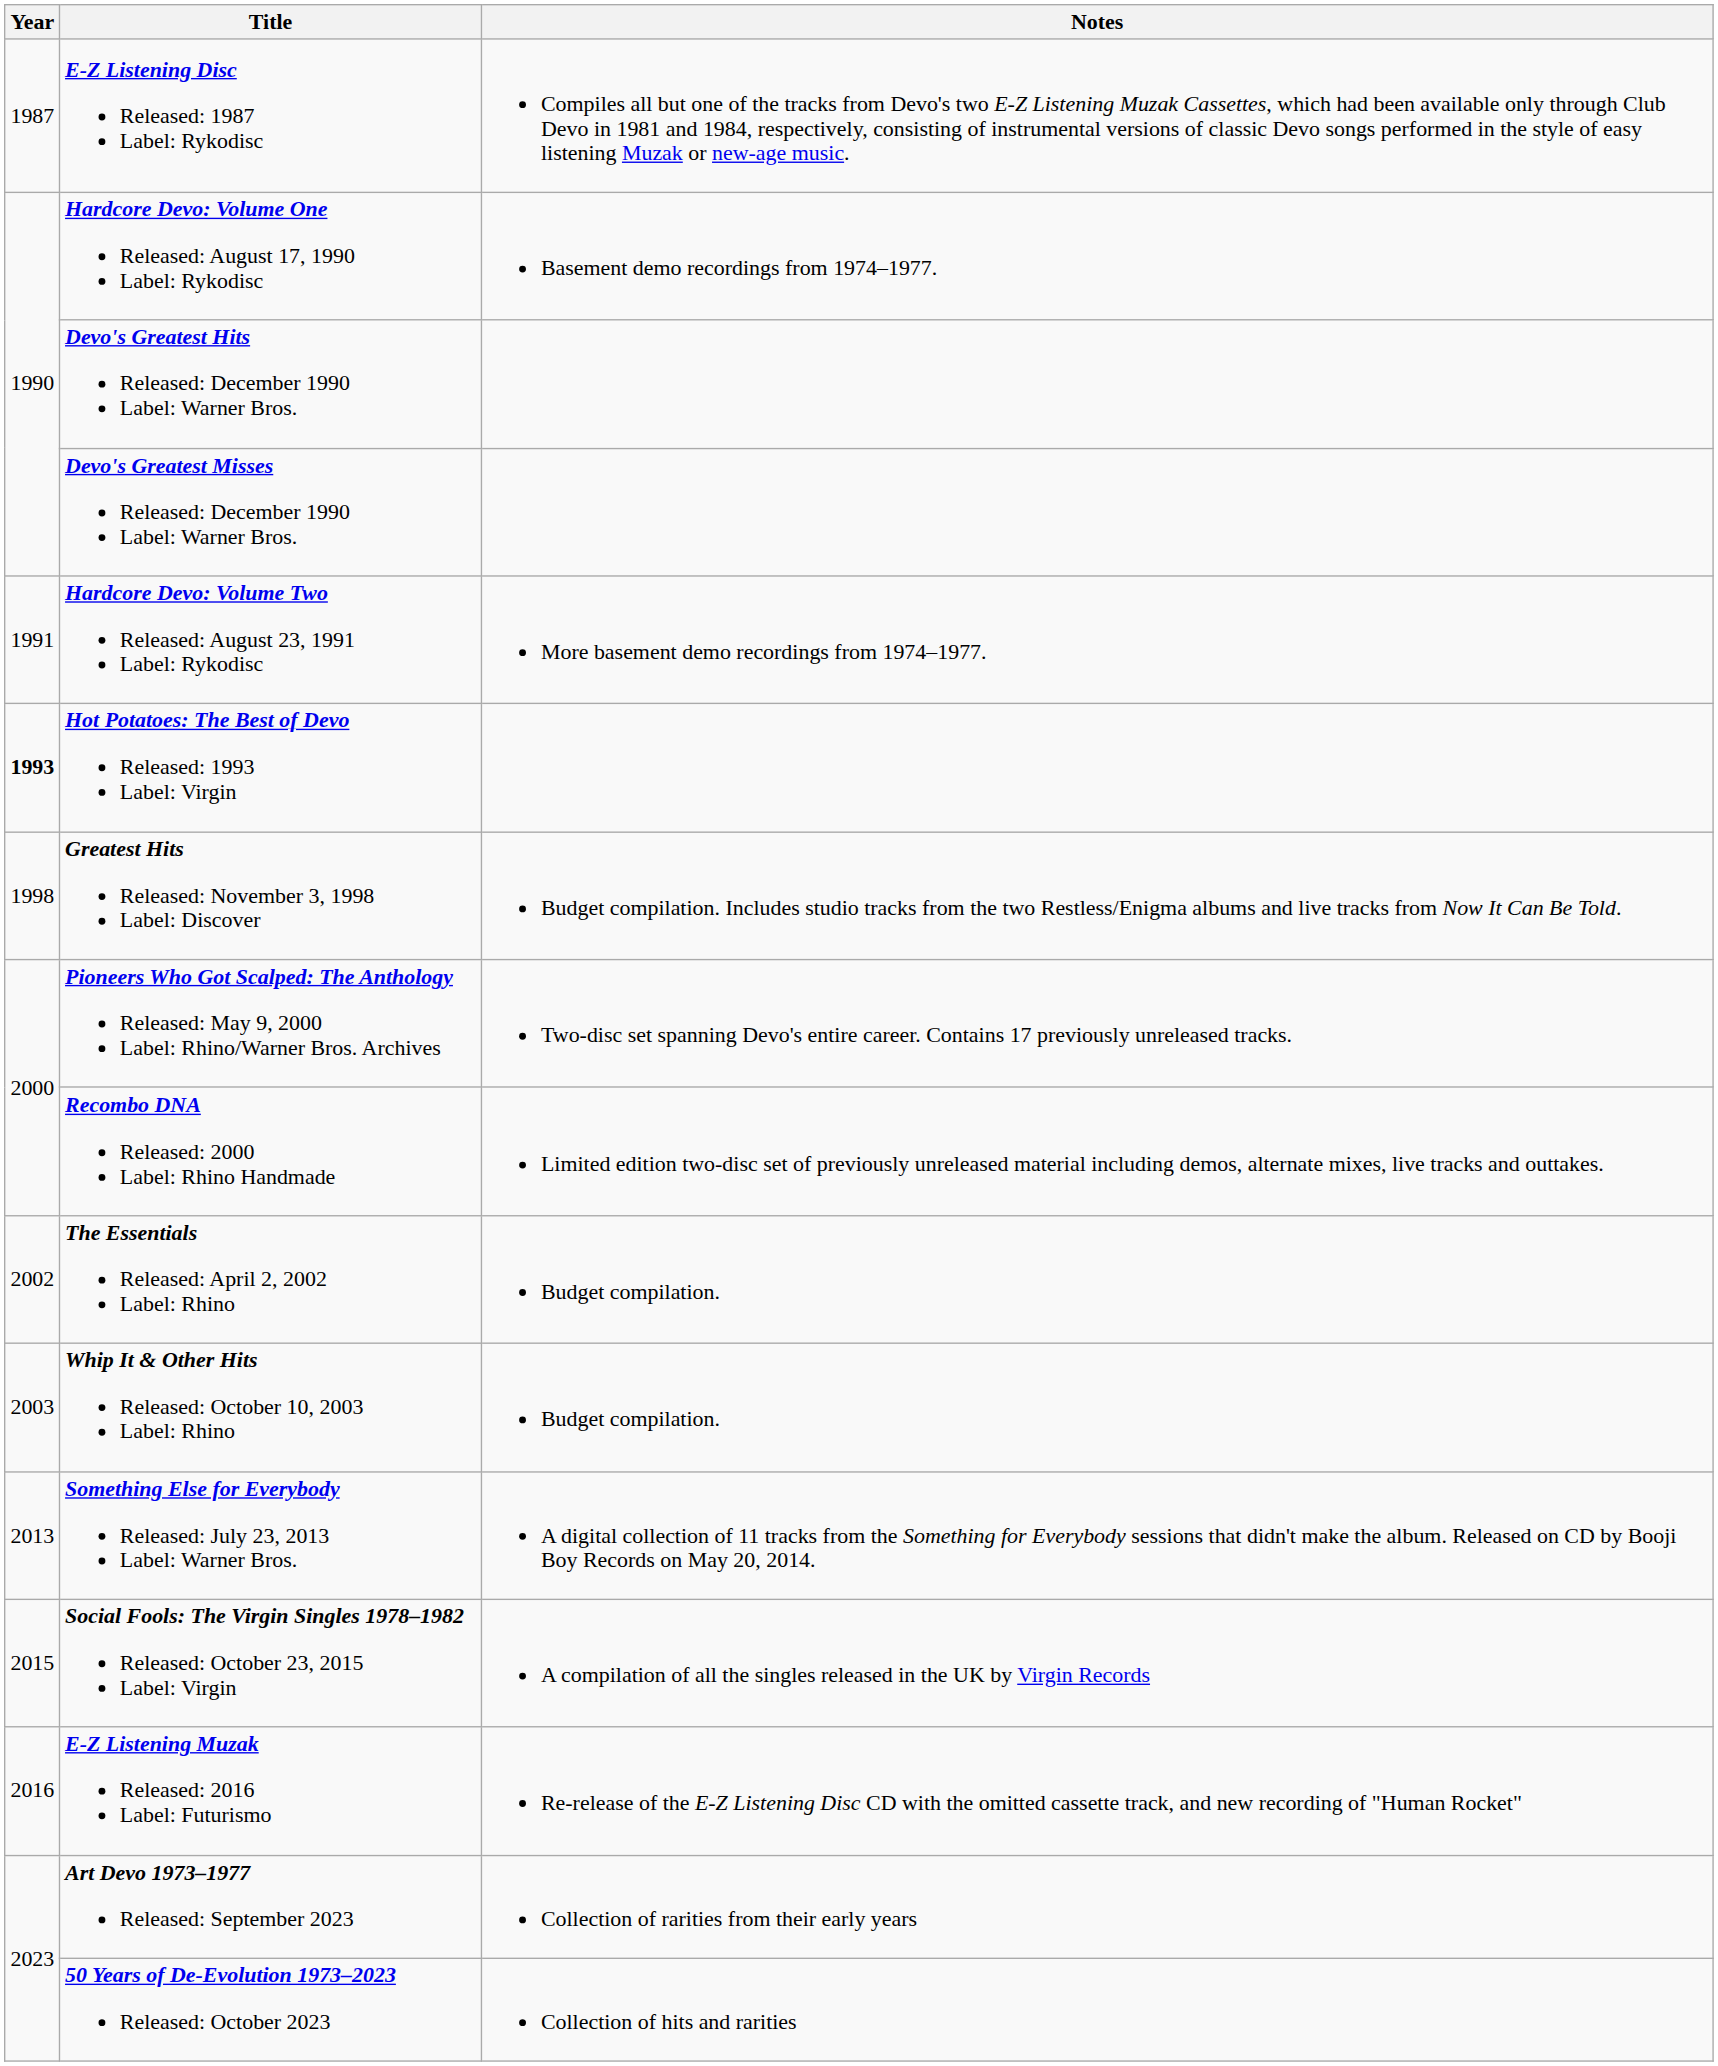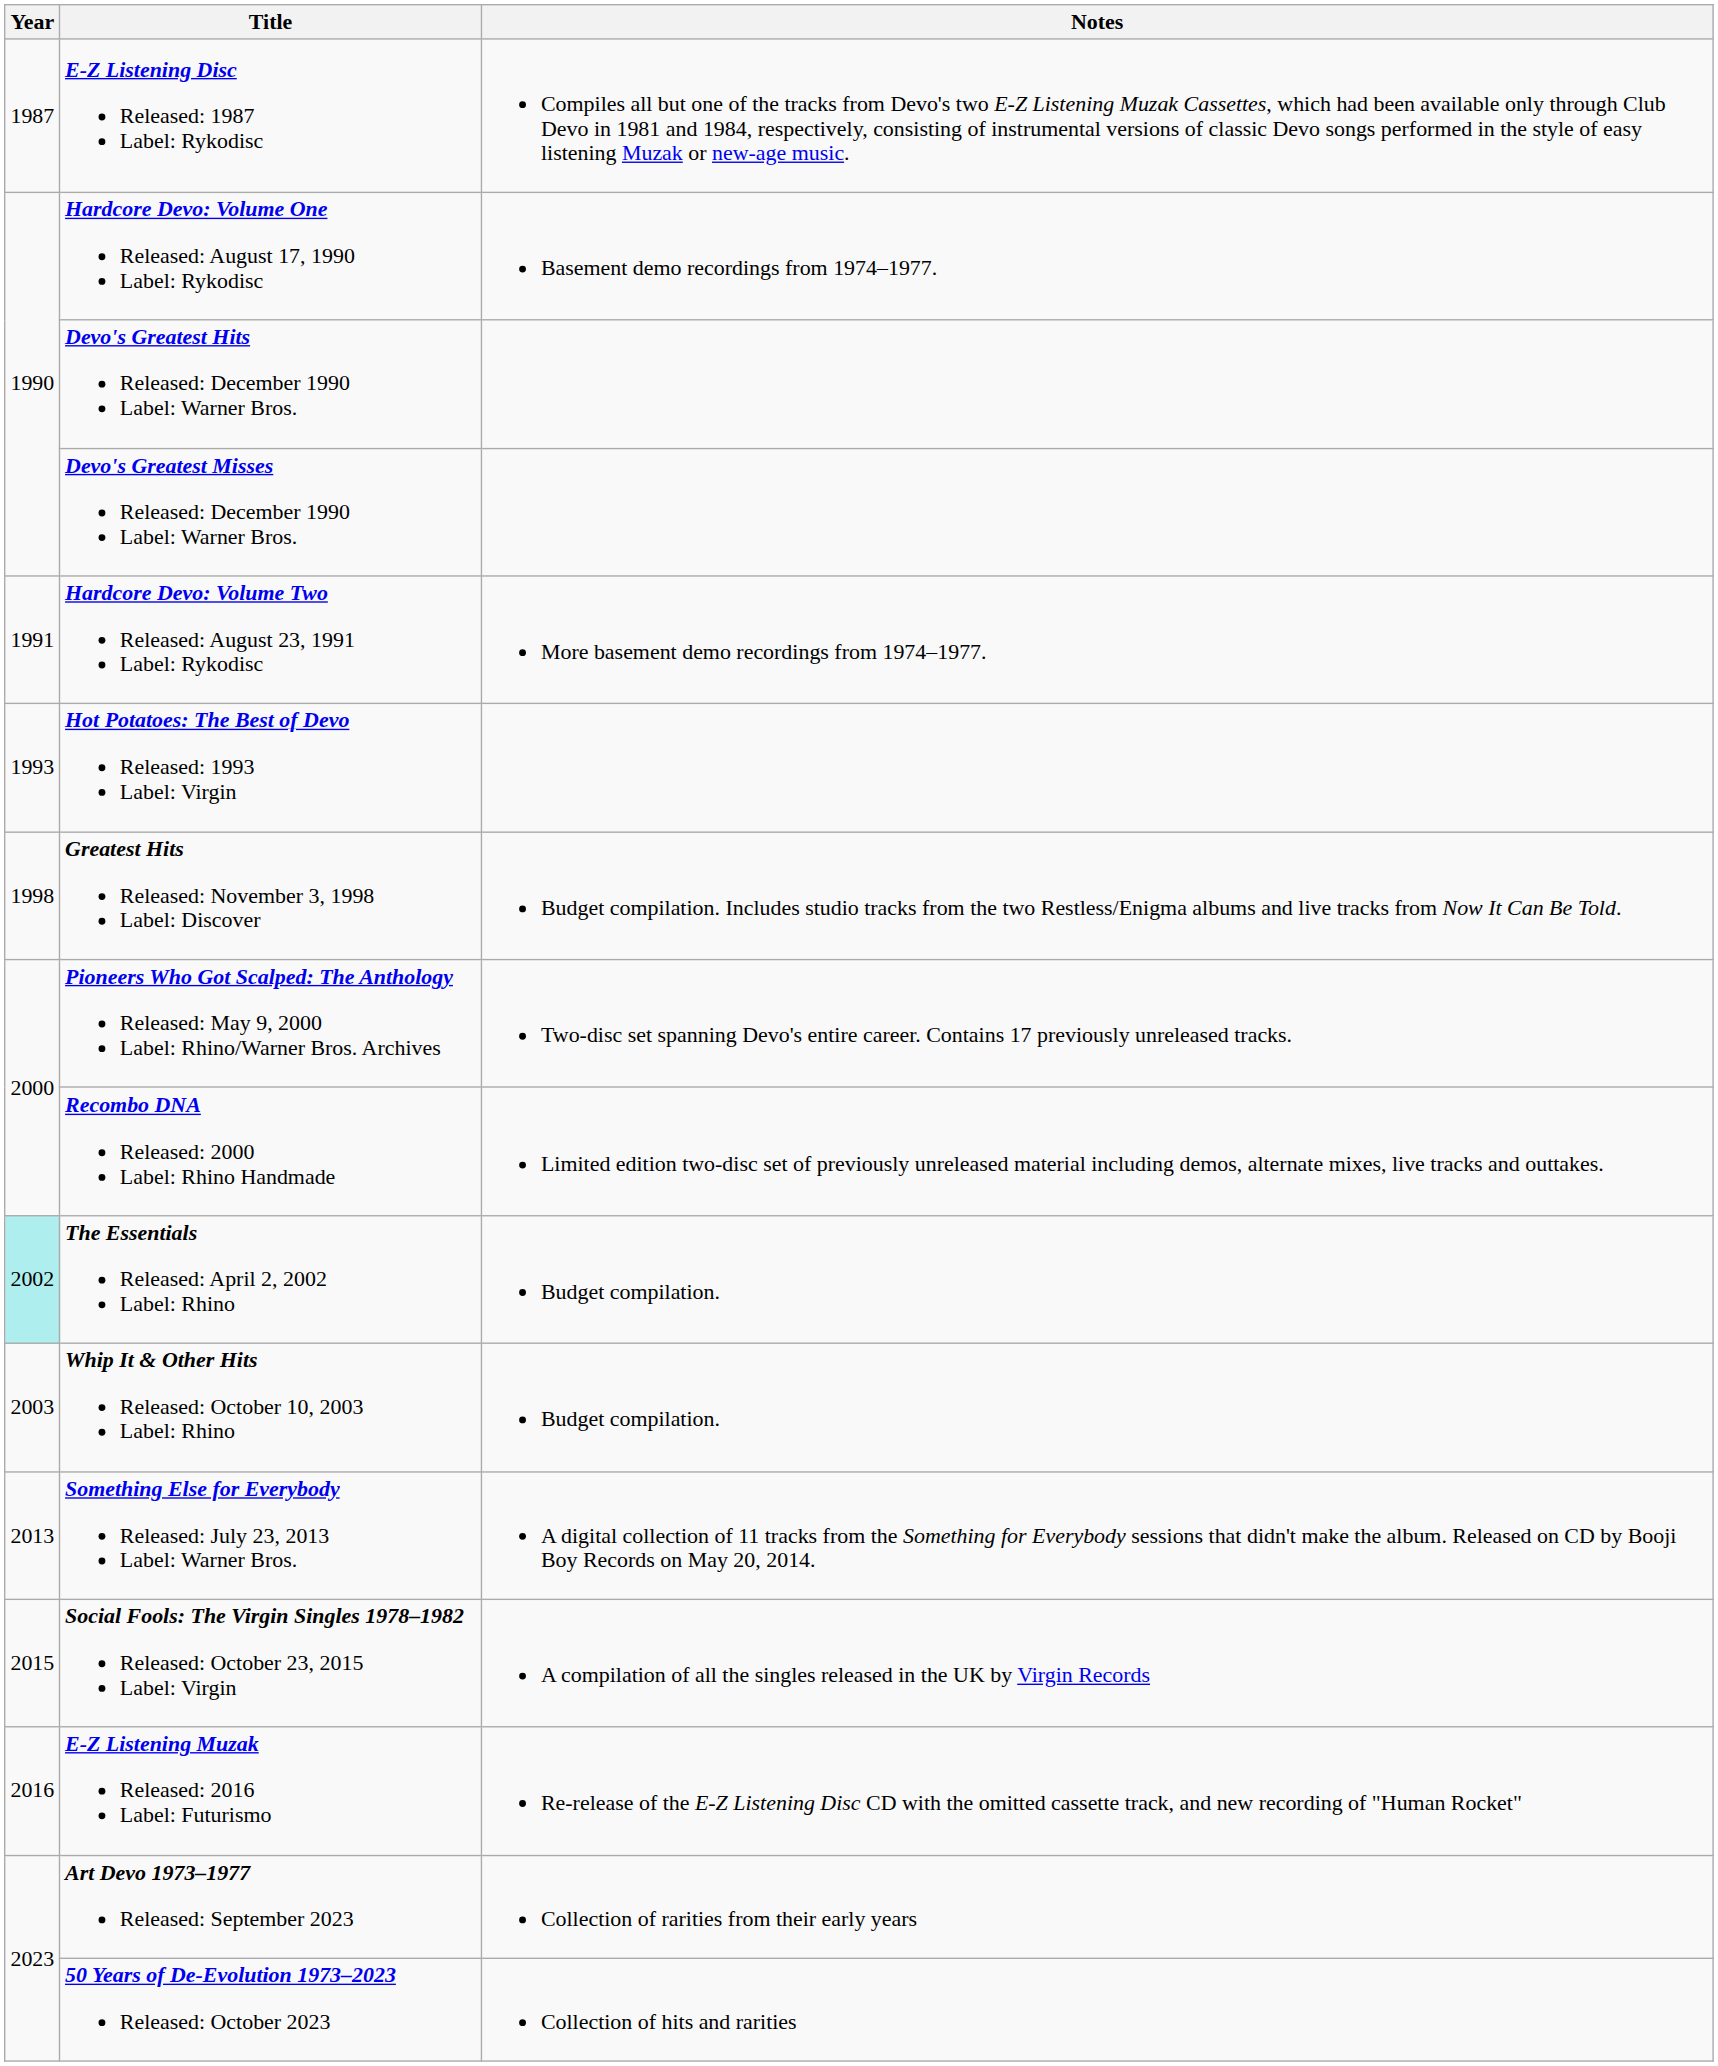(32, 767) bold -> (32, 767) normal
(32, 1279) no background -> (32, 1279) paleturquoise background
